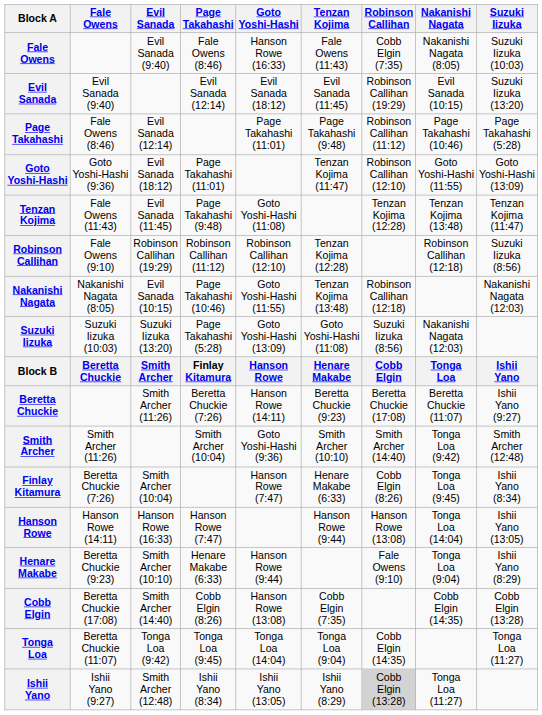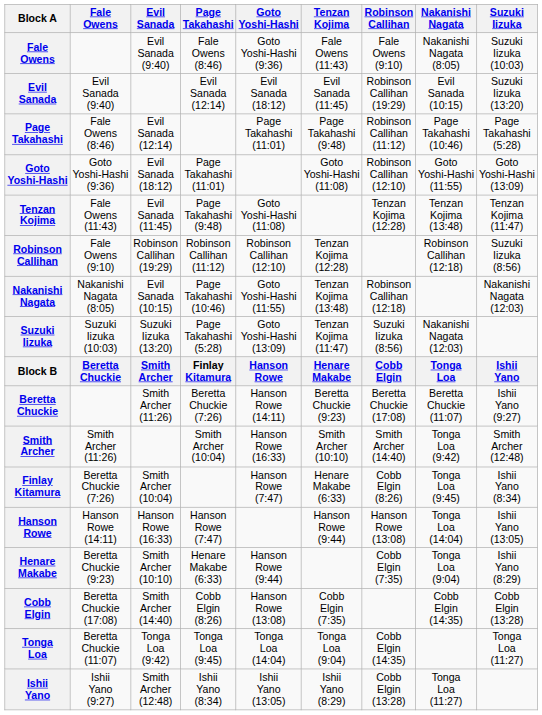(269, 53) Hanson Rowe (16:33) -> (269, 53) Goto Yoshi-Hashi (9:36)
(389, 53) Cobb Elgin (7:35) -> (389, 53) Fale Owens (9:10)
(332, 174) Tenzan Kojima (11:47) -> (332, 174) Goto Yoshi-Hashi (11:08)
(332, 336) Goto Yoshi-Hashi (11:08) -> (332, 336) Tenzan Kojima (11:47)
(269, 446) Goto Yoshi-Hashi (9:36) -> (269, 446) Hanson Rowe (16:33)
(389, 568) Fale Owens (9:10) -> (389, 568) Cobb Elgin (7:35)
(389, 689) lightgrey background -> (389, 689) no background
